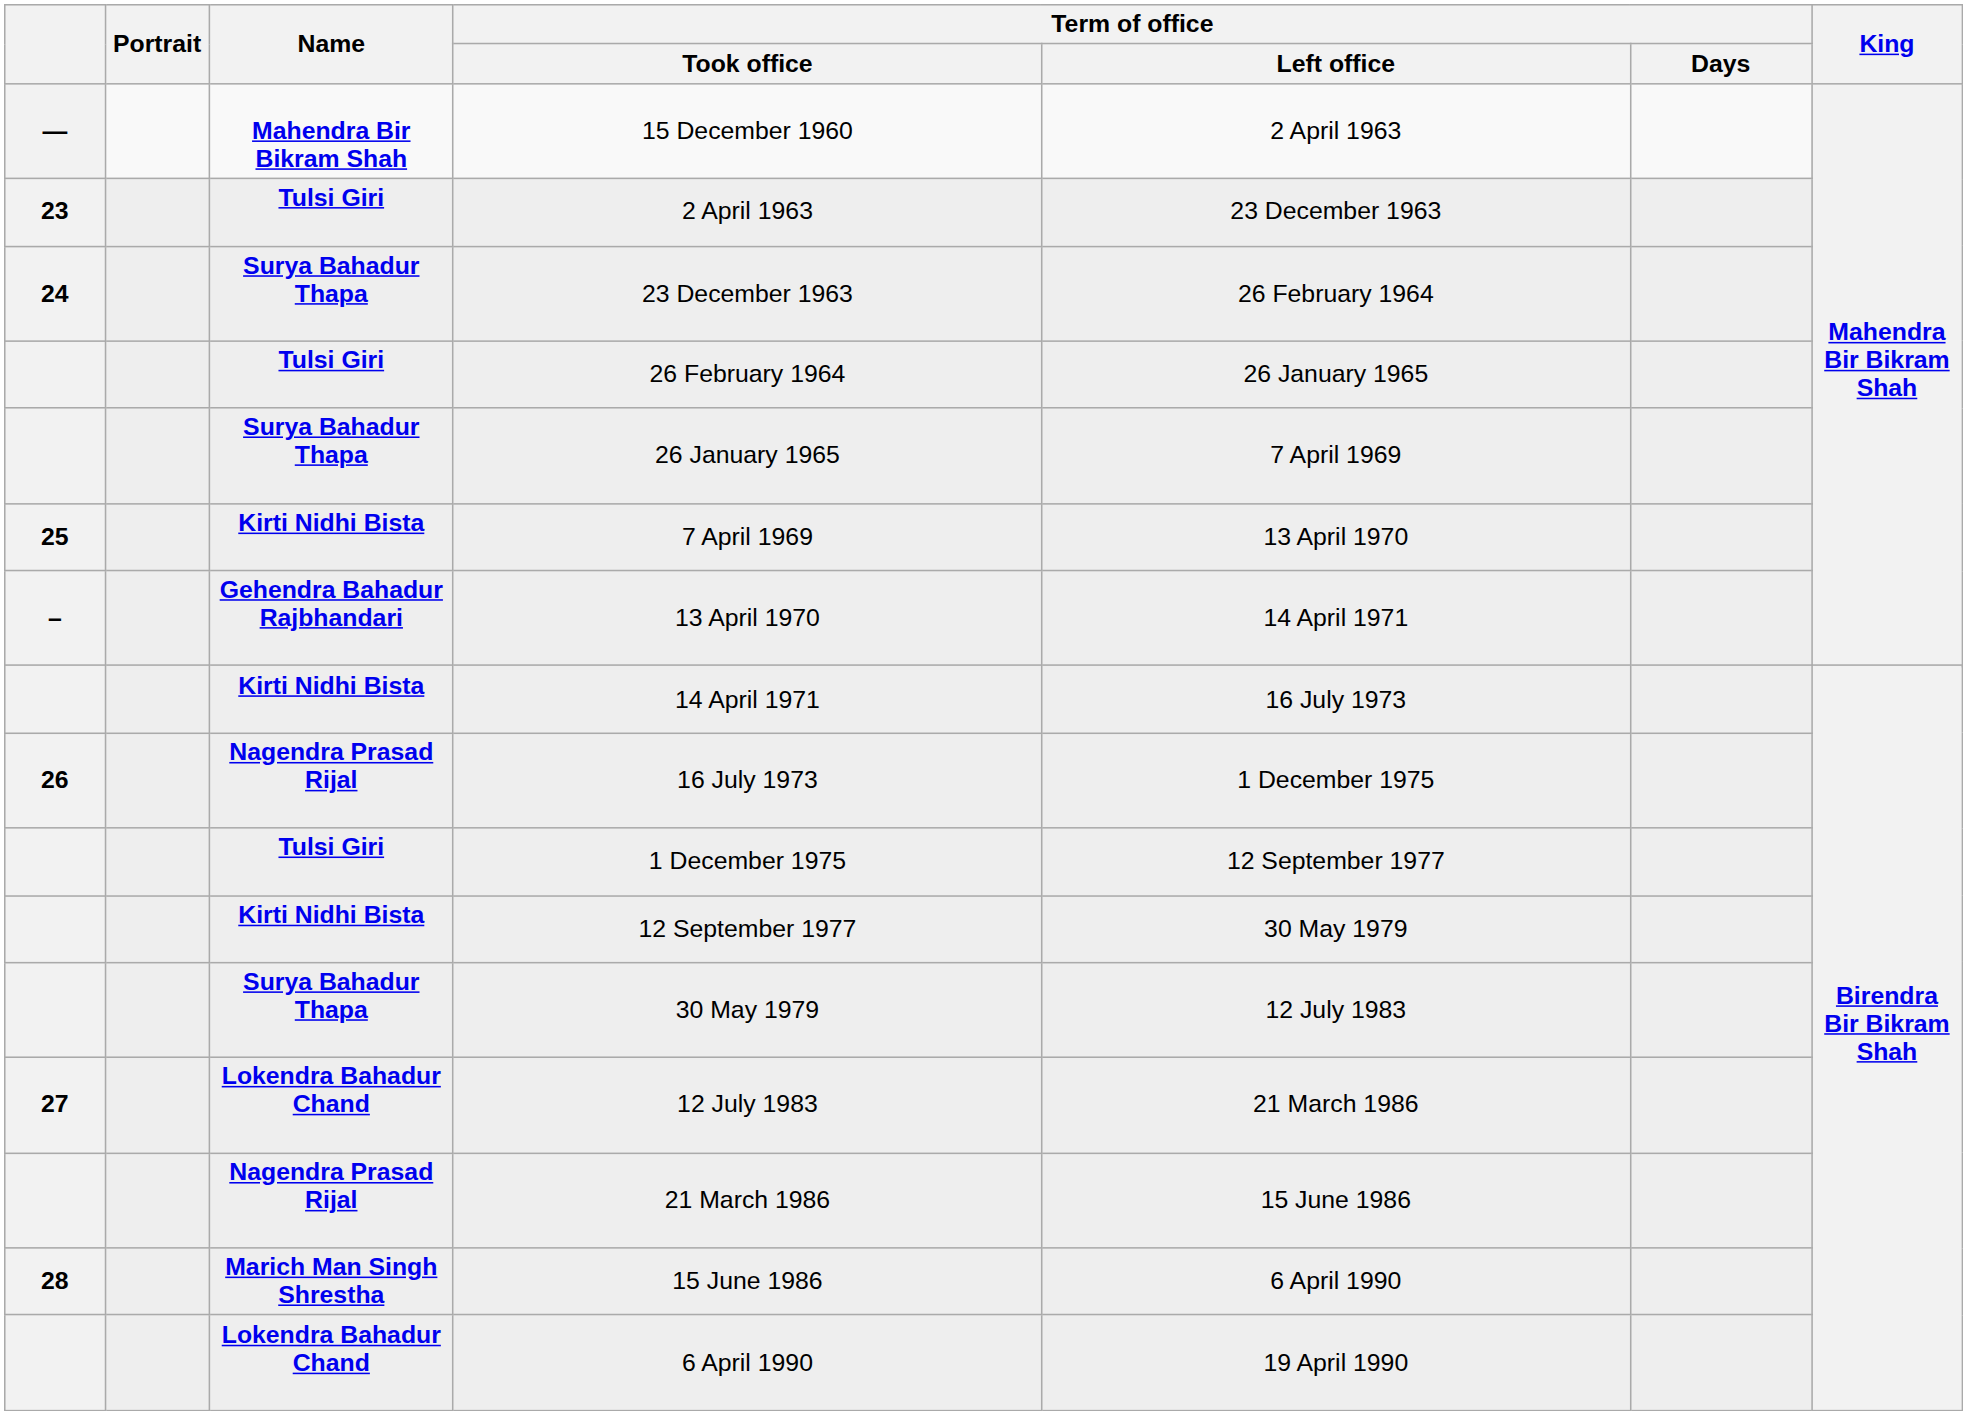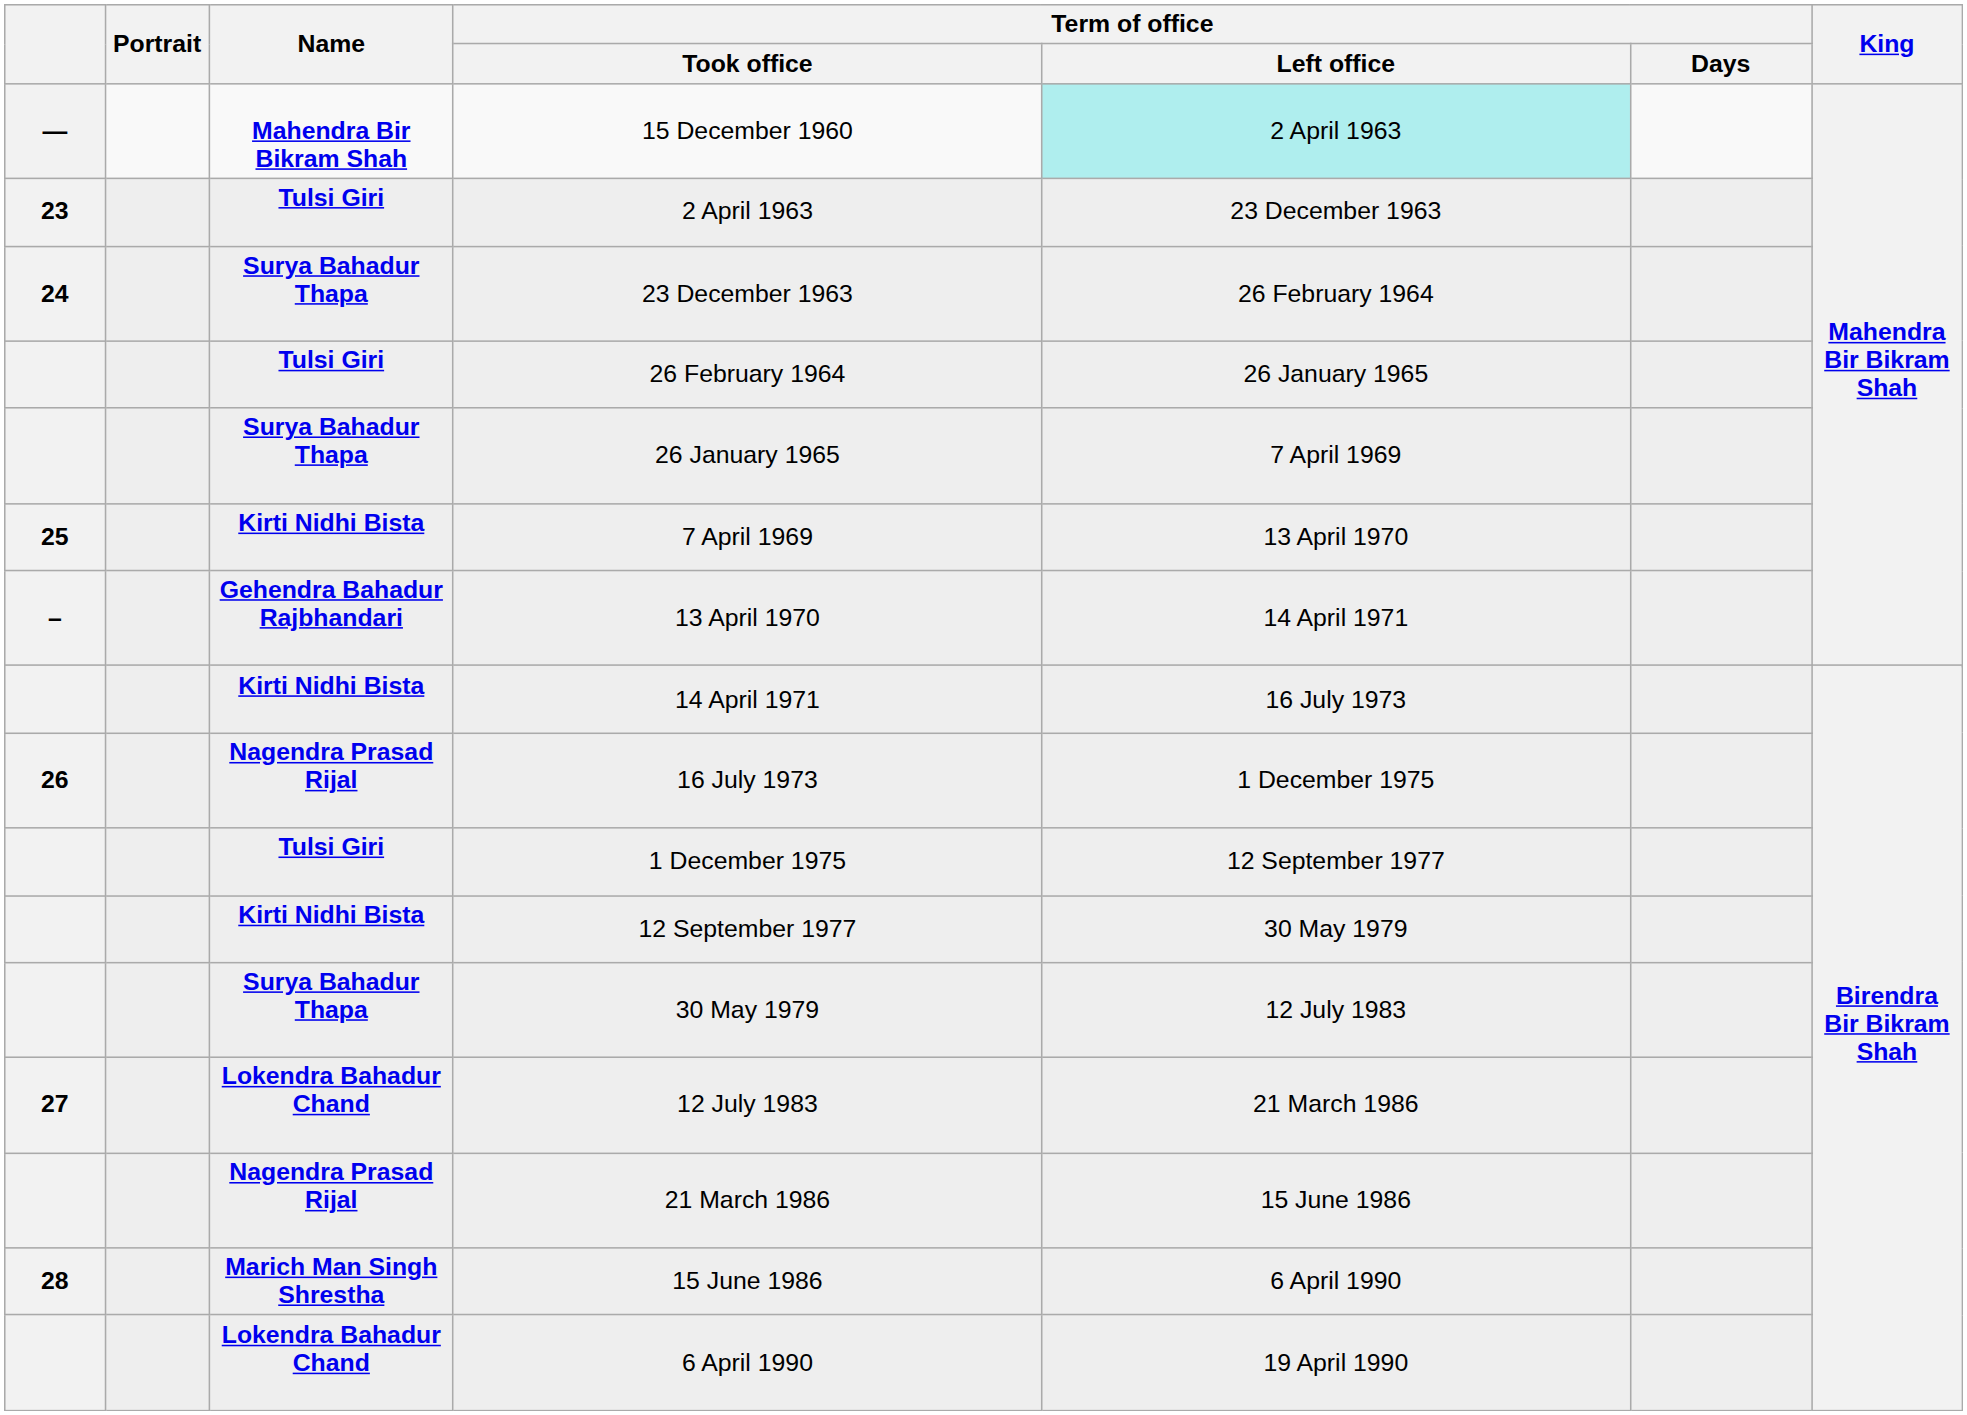(1336, 130) no background -> (1336, 130) paleturquoise background
